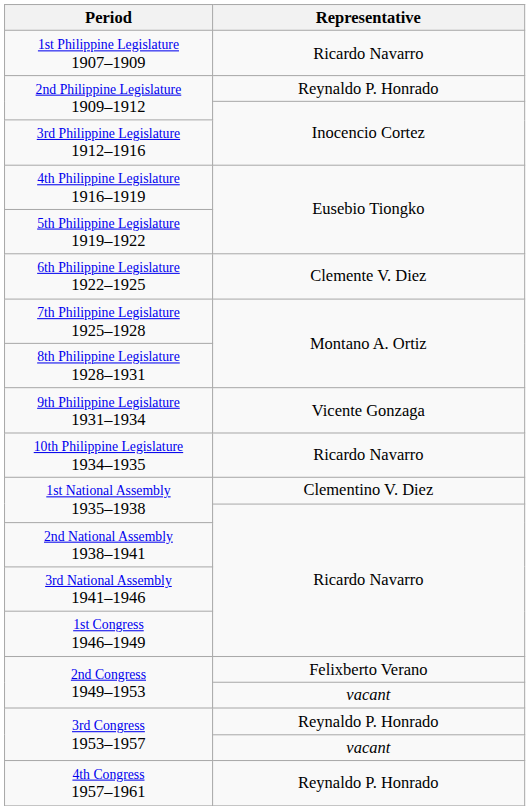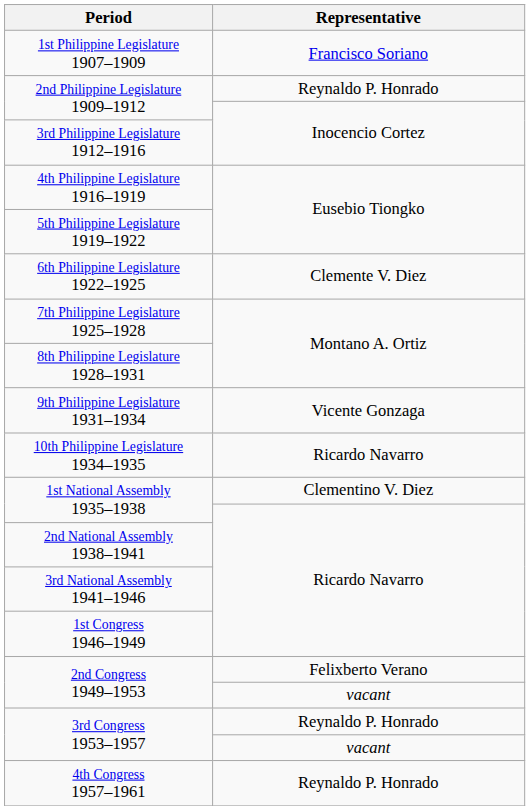(368, 52) Ricardo Navarro -> (368, 52) Francisco Soriano
